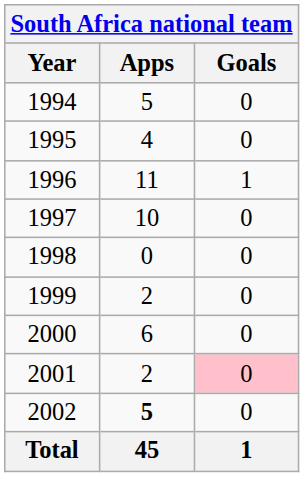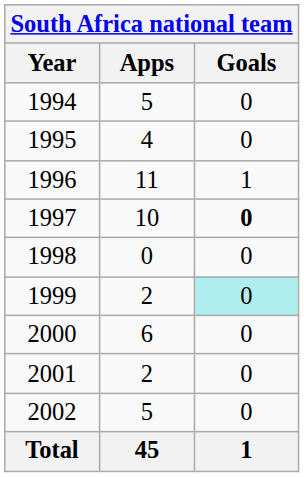(246, 218) normal -> (246, 218) bold
(246, 295) no background -> (246, 295) paleturquoise background
(246, 373) pink background -> (246, 373) no background
(147, 412) bold -> (147, 412) normal
